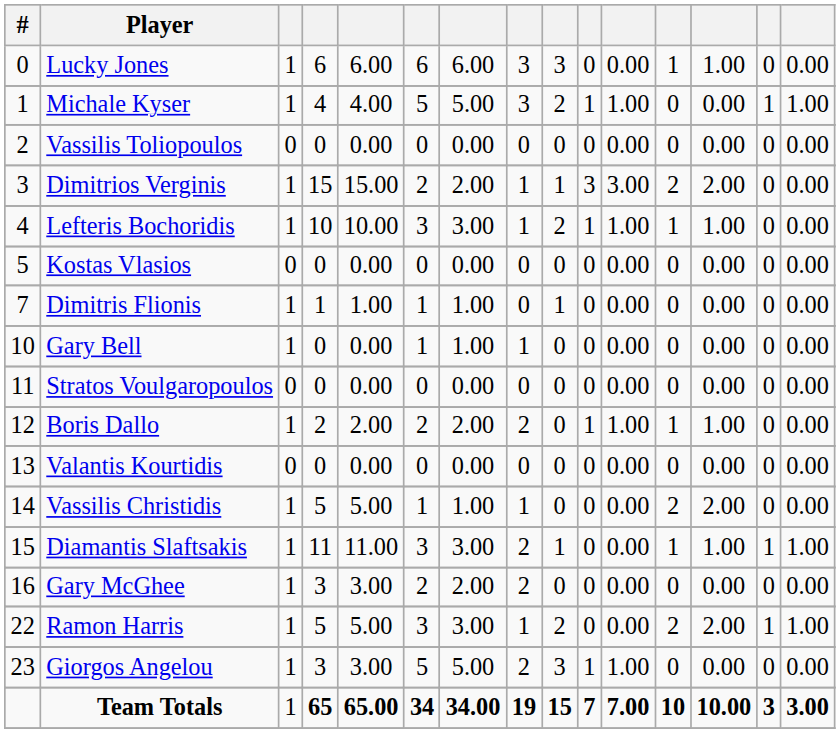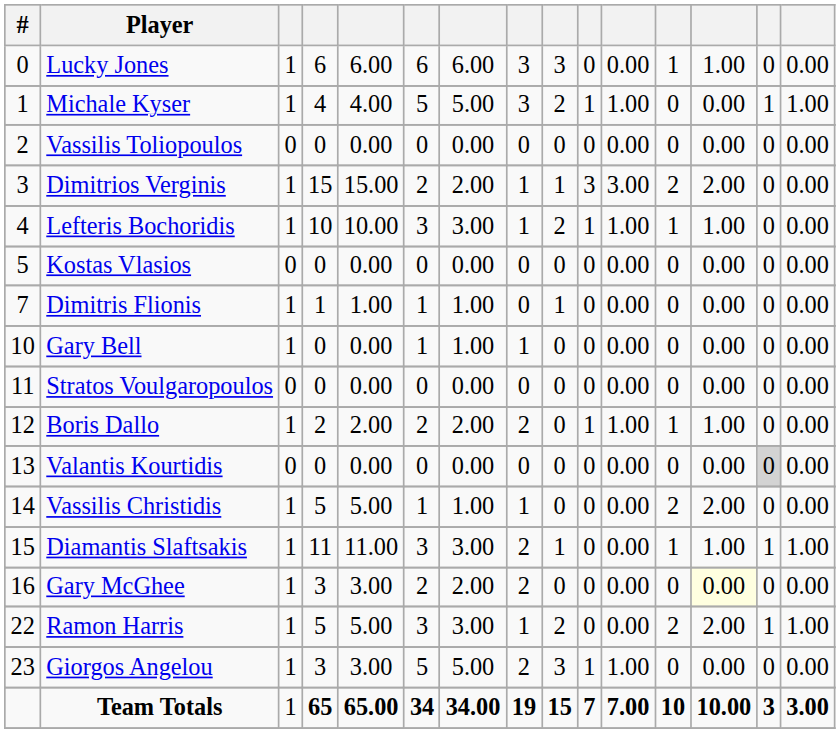(769, 466) no background -> (769, 466) lightgrey background
(724, 586) no background -> (724, 586) lightyellow background
